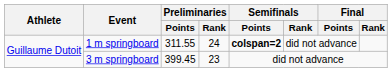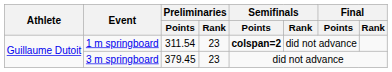(180, 44) 311.55 -> (180, 44) 311.54
(214, 44) 24 -> (214, 44) 23
(180, 60) 399.45 -> (180, 60) 379.45
